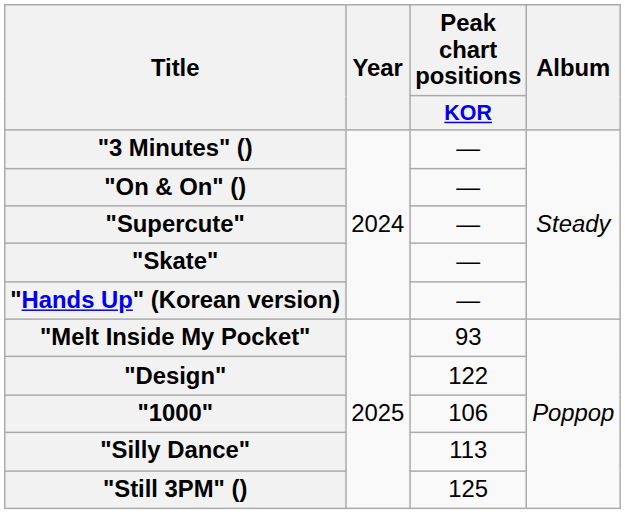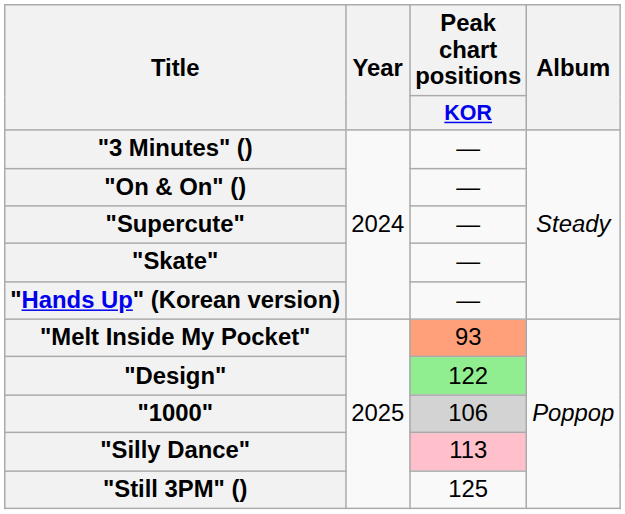(468, 337) no background -> (468, 337) lightsalmon background
(468, 375) no background -> (468, 375) lightgreen background
(468, 413) no background -> (468, 413) lightgrey background
(468, 451) no background -> (468, 451) pink background
